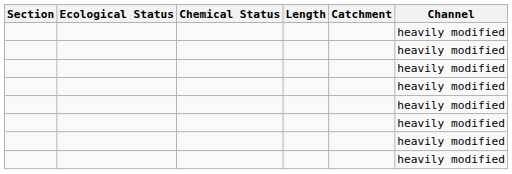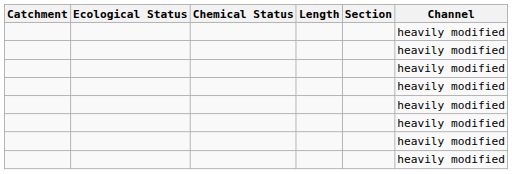columns swapped: (31, 14) <-> (362, 14)
